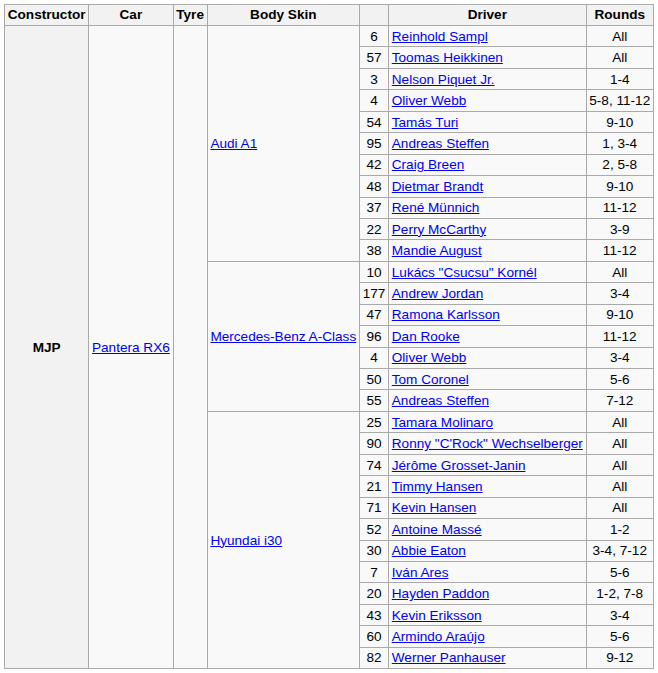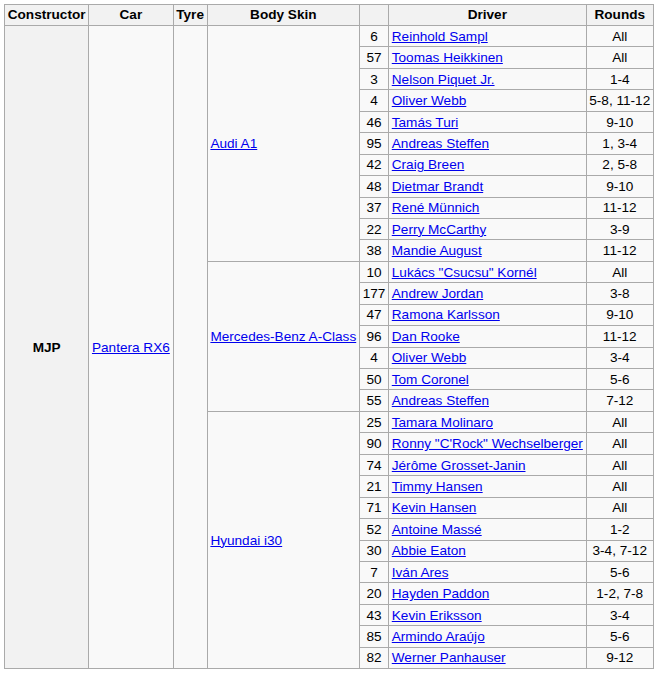(374, 122) 54 -> (374, 122) 46
(620, 294) 3-4 -> (620, 294) 3-8
(374, 636) 60 -> (374, 636) 85
